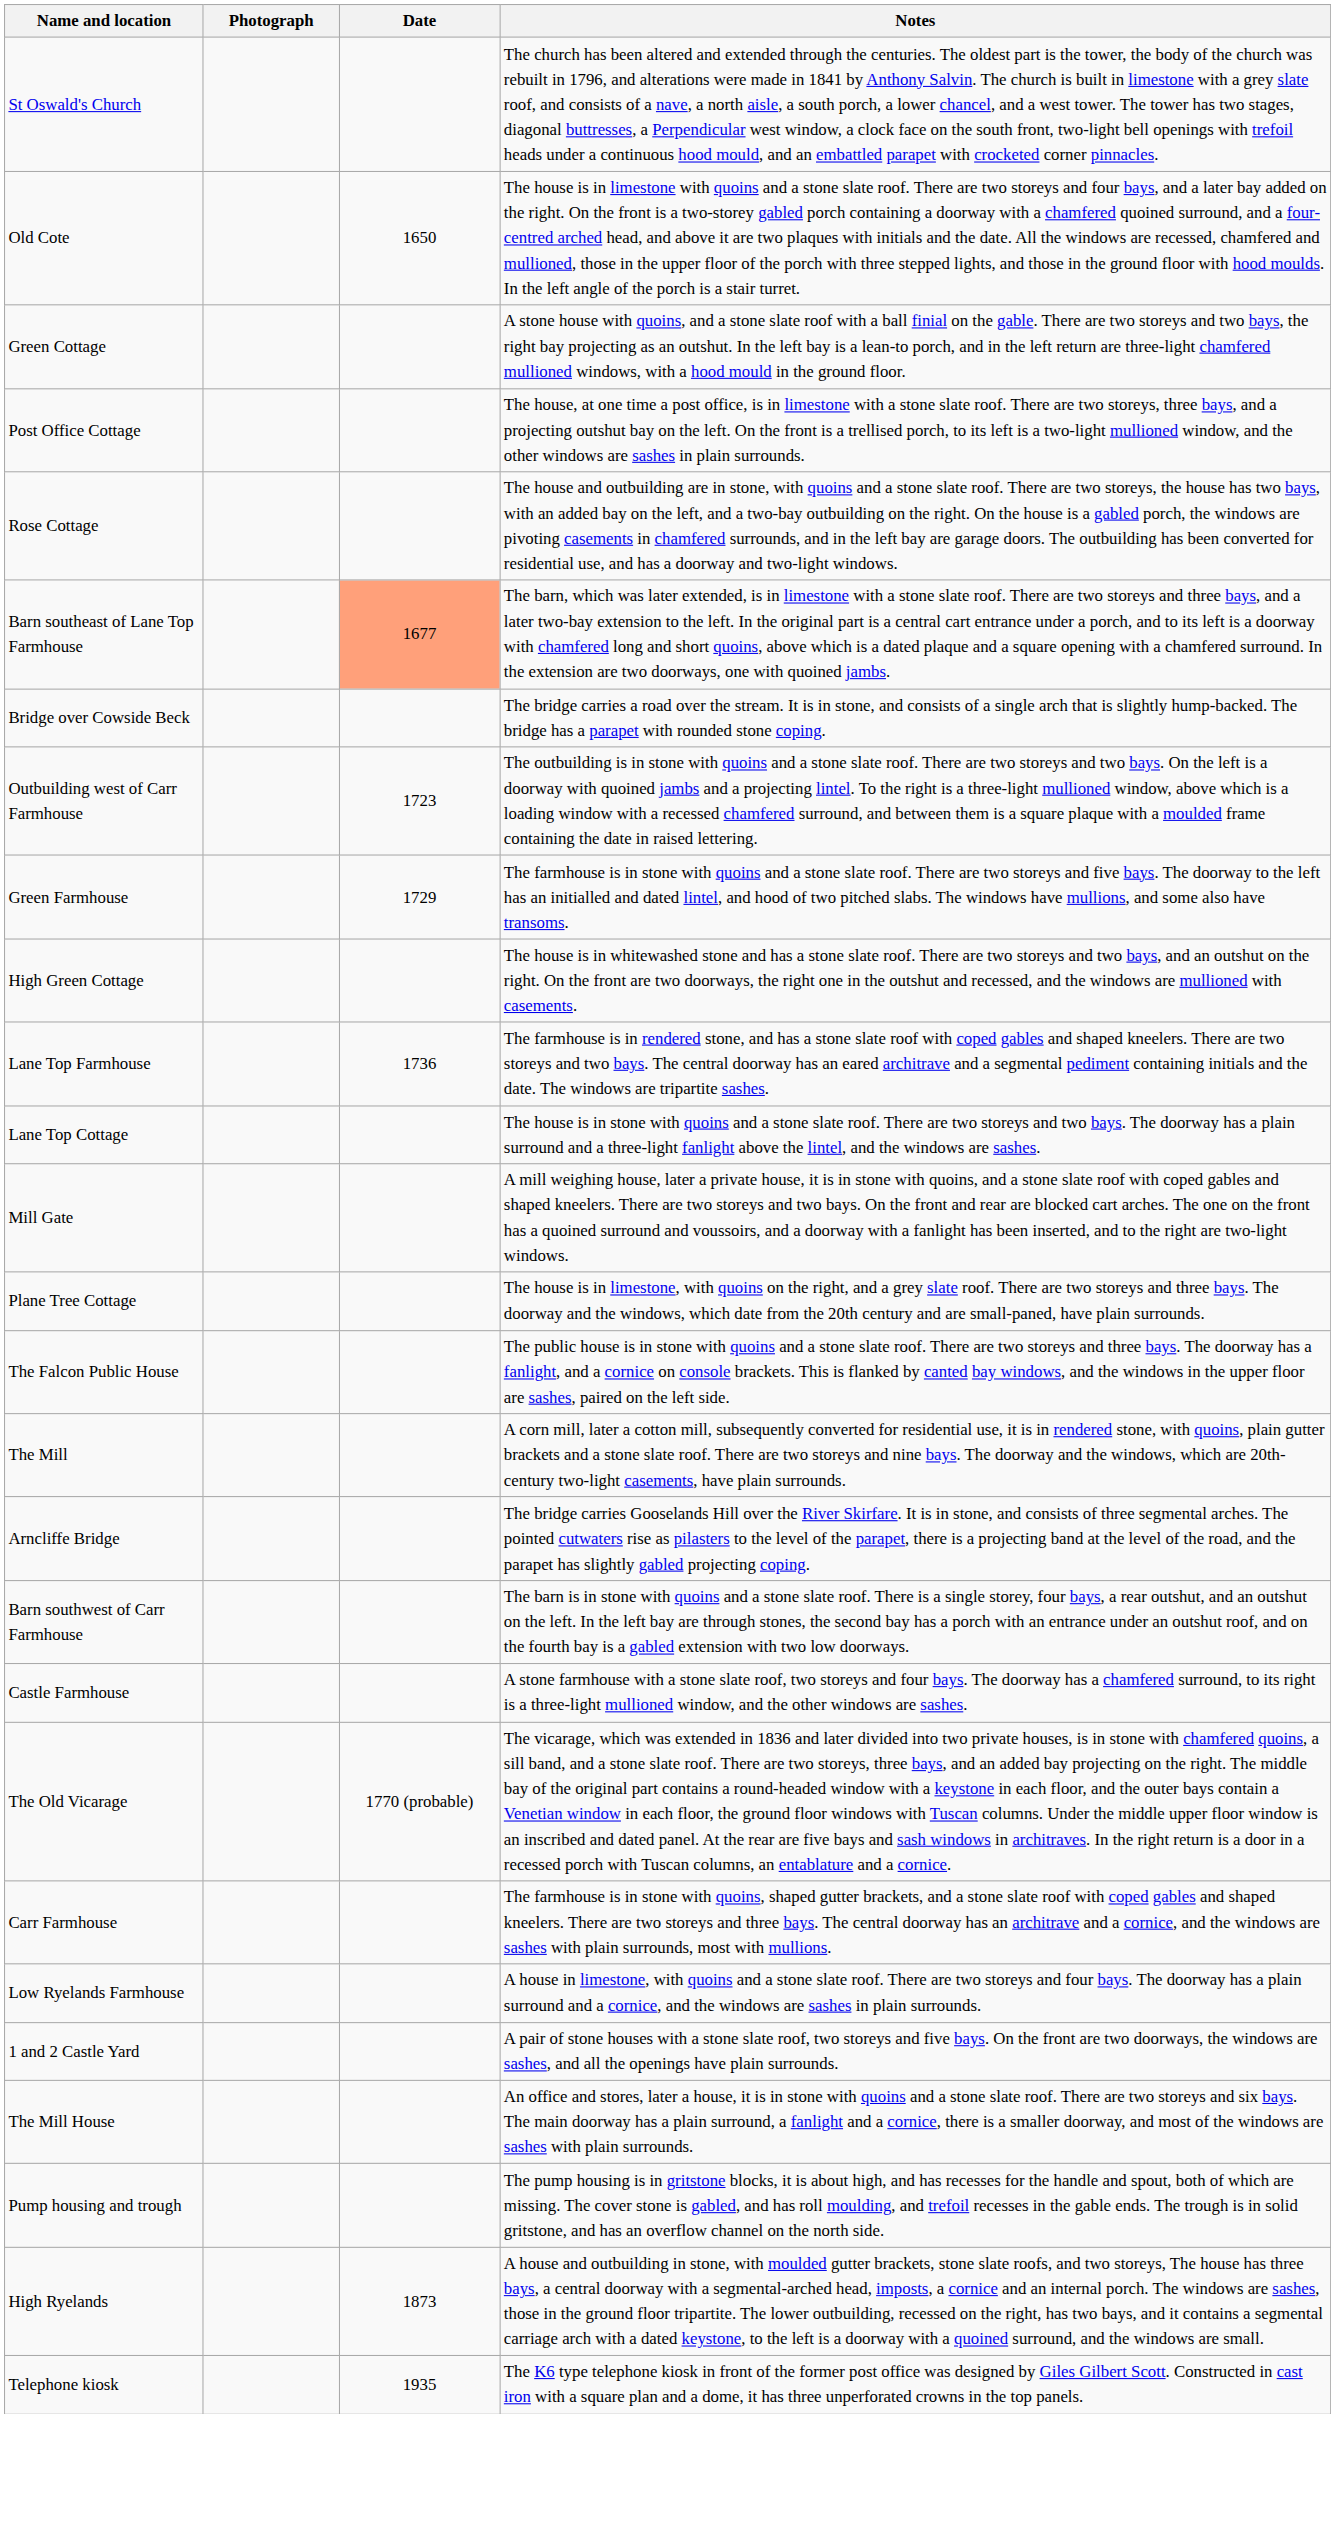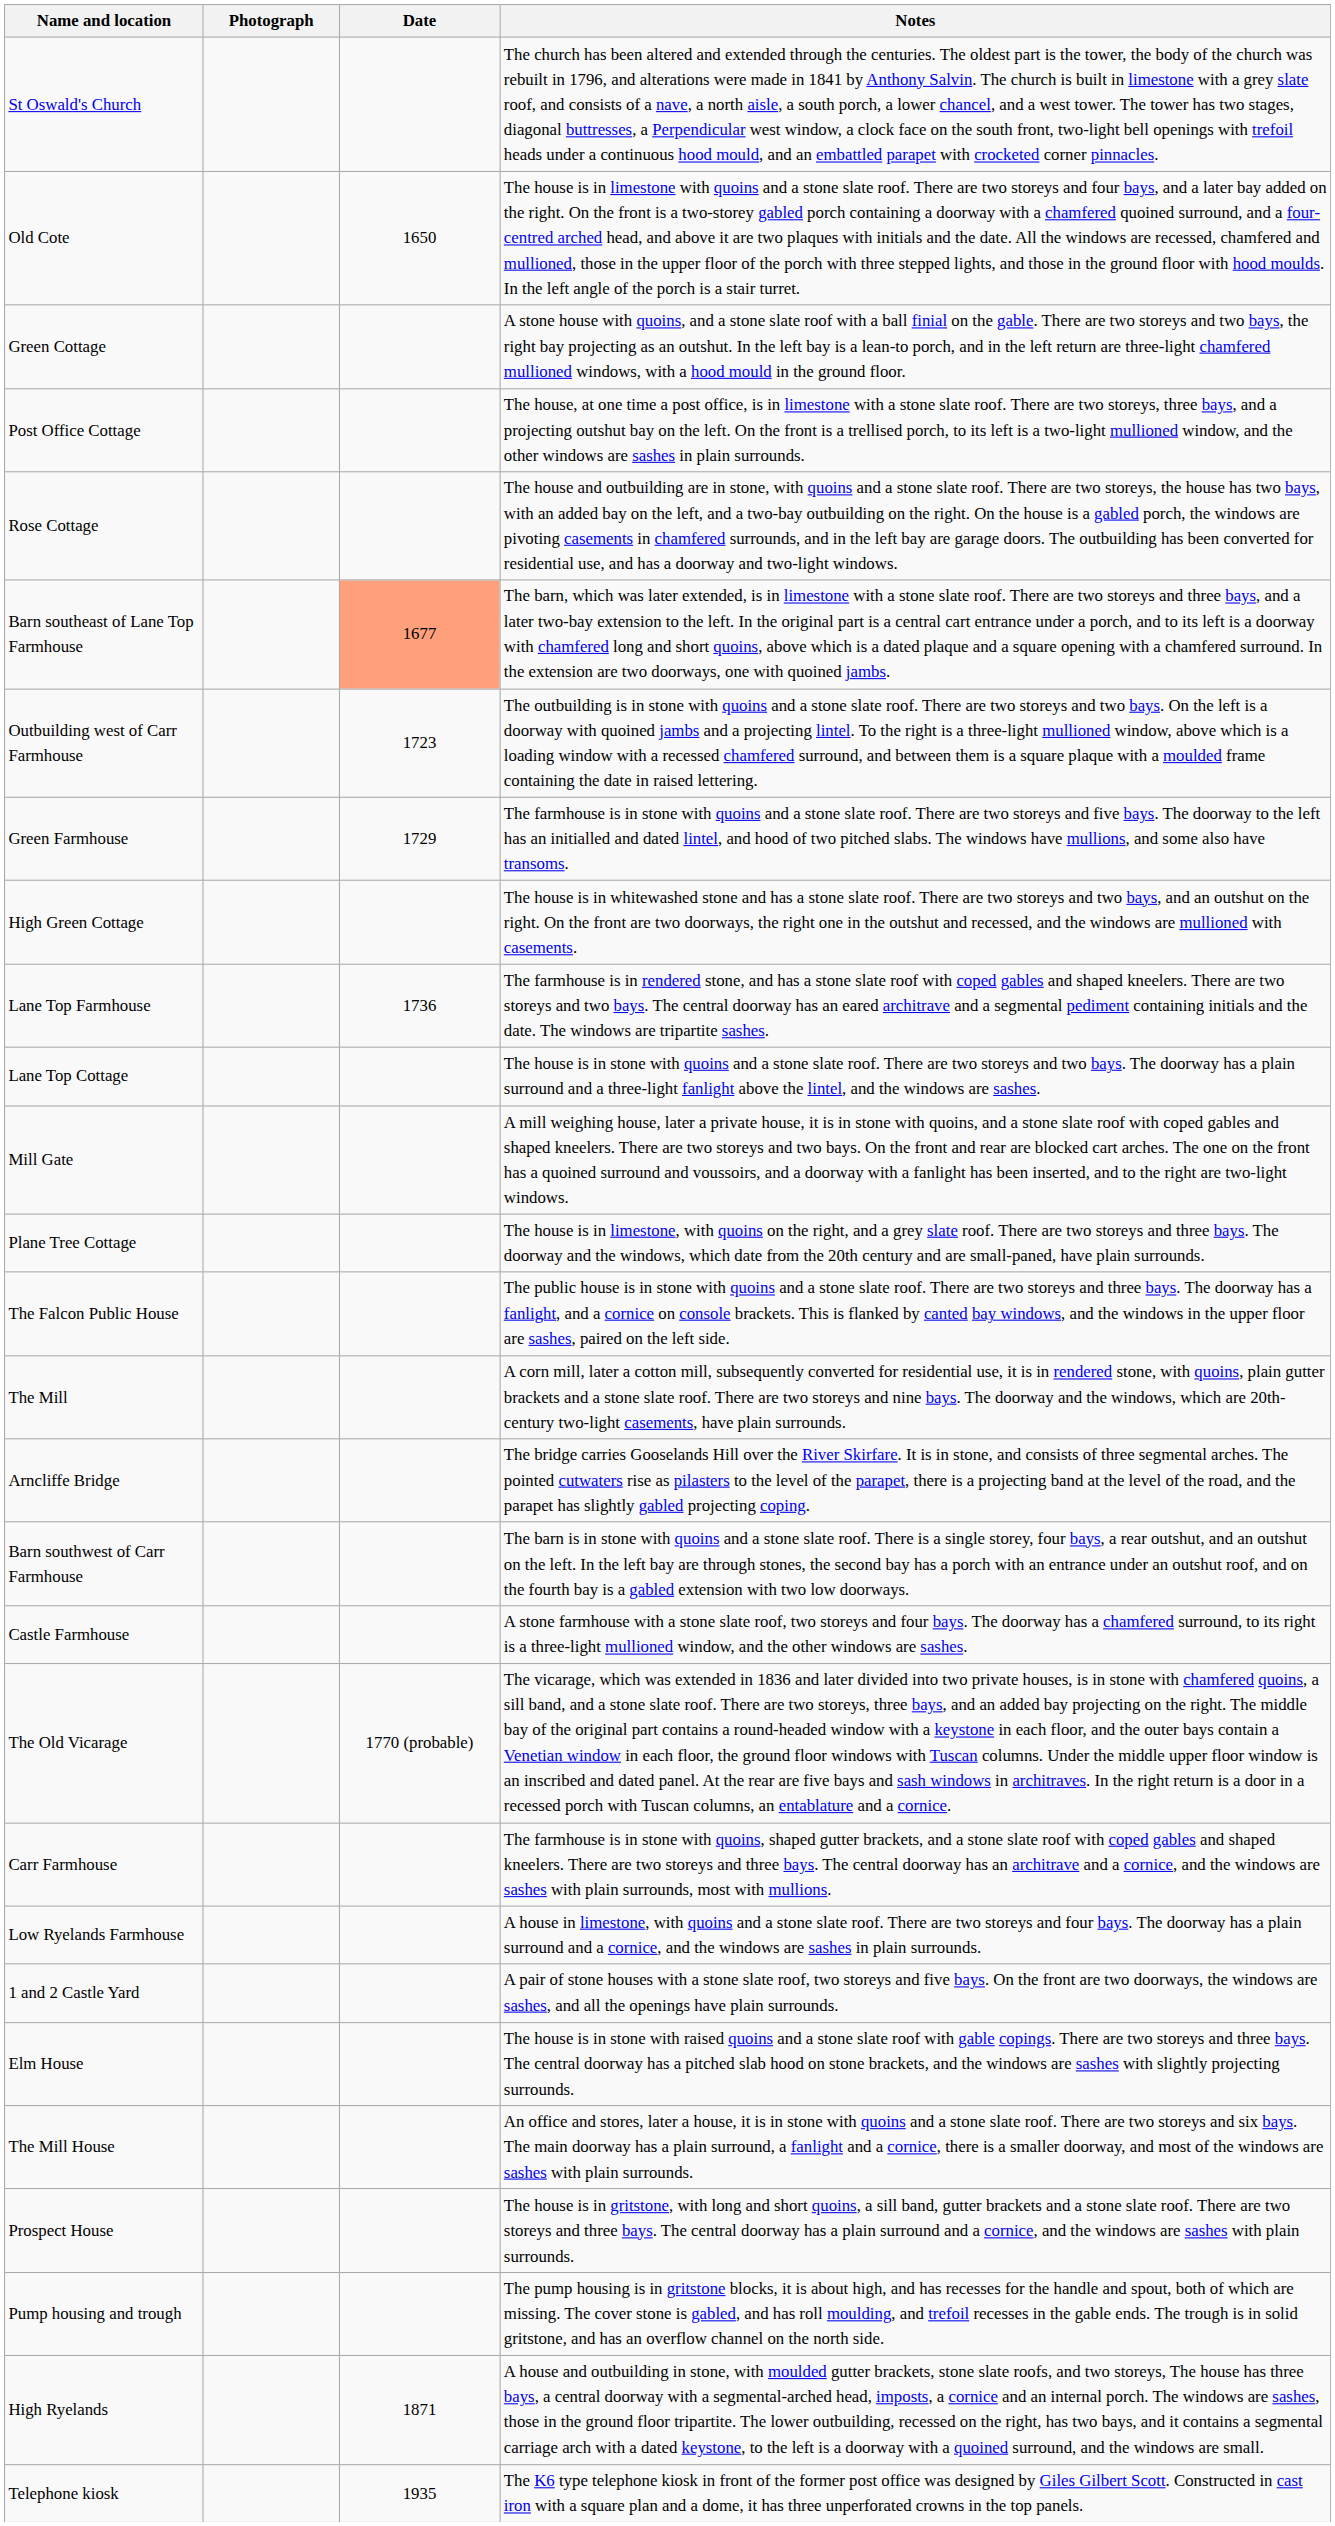- row: (99, 717)
+ row: (46, 2063)
+ row: (61, 2230)
(420, 2301) 1873 -> (420, 2409) 1871
